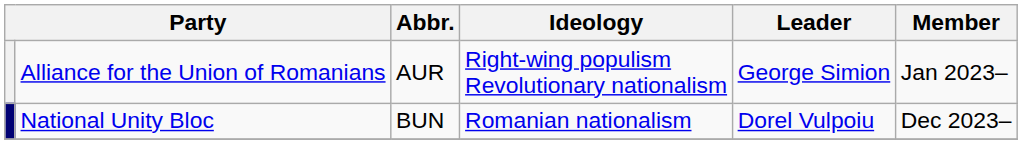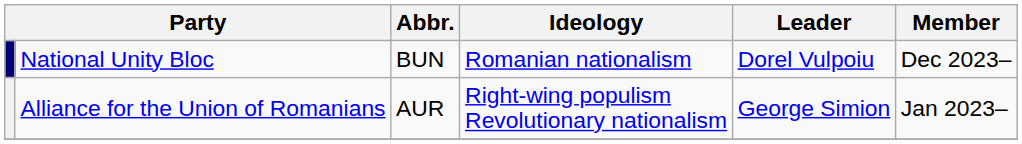rows swapped: (203, 71) <-> (117, 120)
